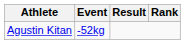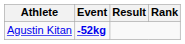(91, 30) normal -> (91, 30) bold
